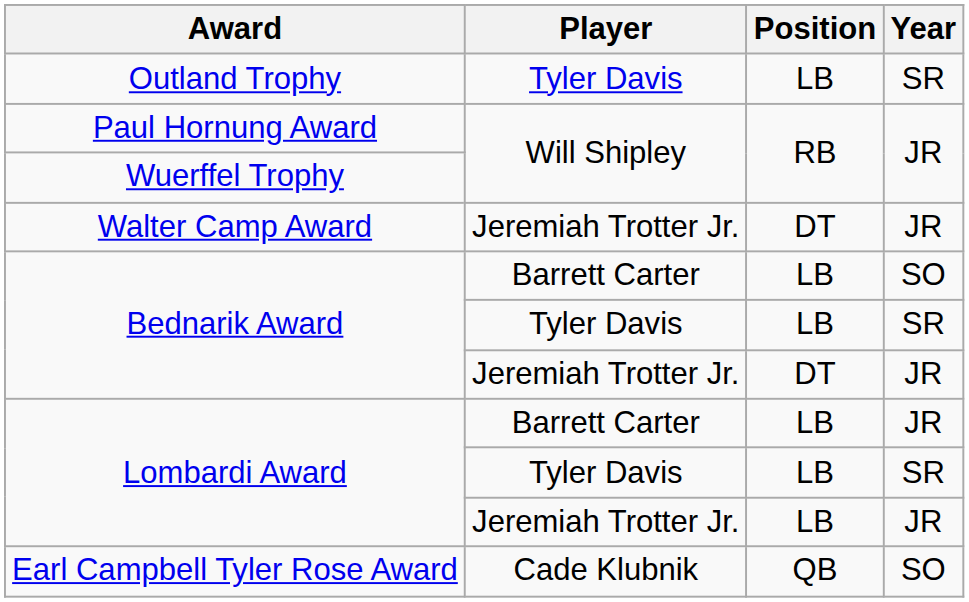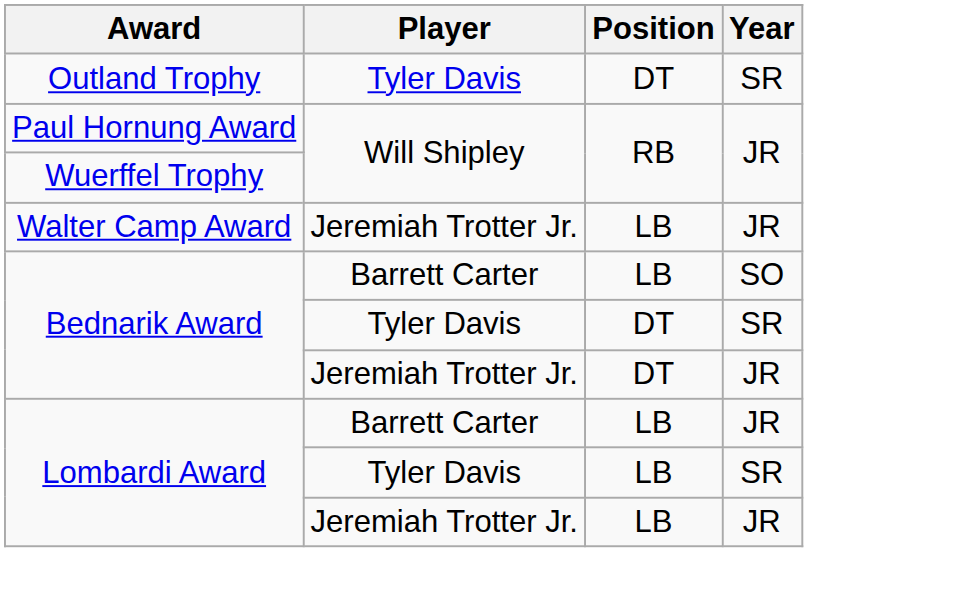(815, 78) LB -> (653, 78) DT
(815, 226) DT -> (653, 226) LB
(815, 324) LB -> (653, 324) DT
- row: (235, 570)
